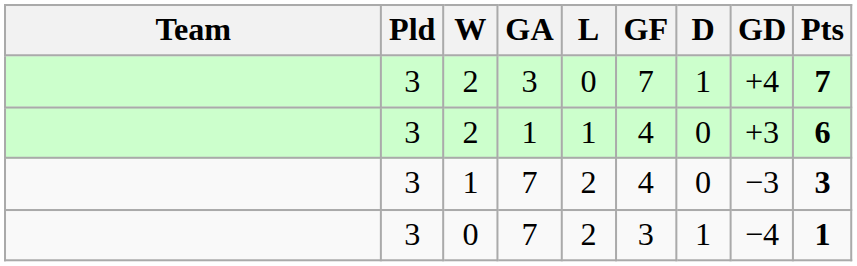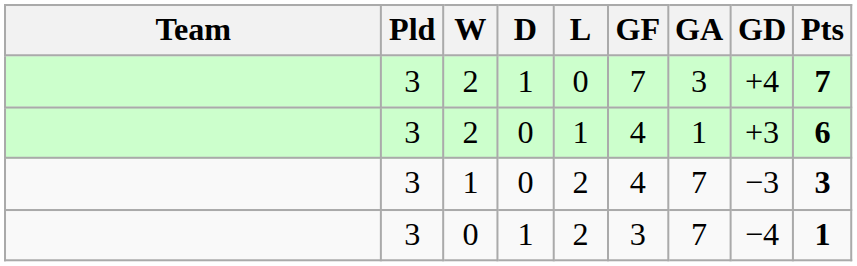columns swapped: (703, 30) <-> (529, 30)
